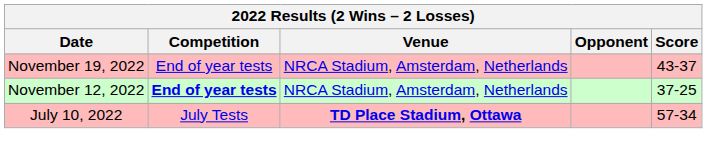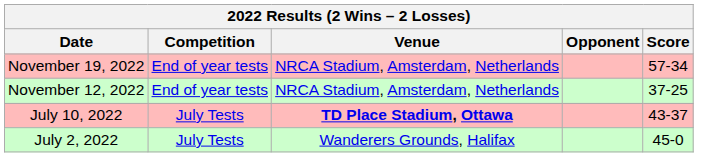(677, 66) 43-37 -> (668, 66) 57-34
(214, 90) bold -> (210, 90) normal
(677, 115) 57-34 -> (668, 115) 43-37
+ row: (76, 139)
